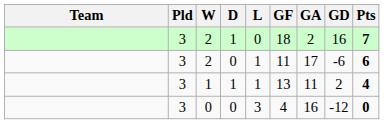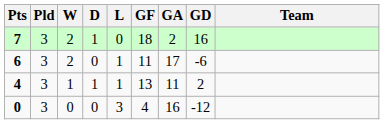columns swapped: (87, 15) <-> (366, 15)
